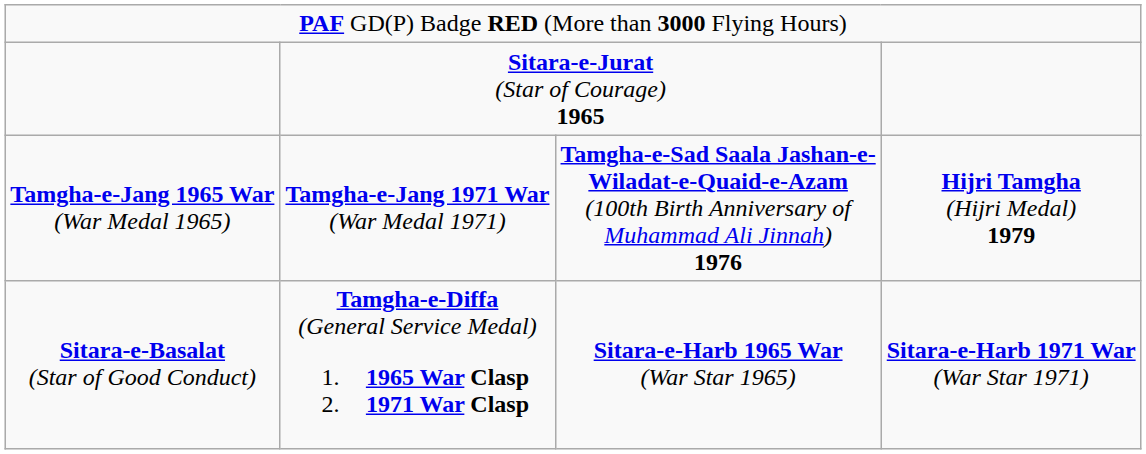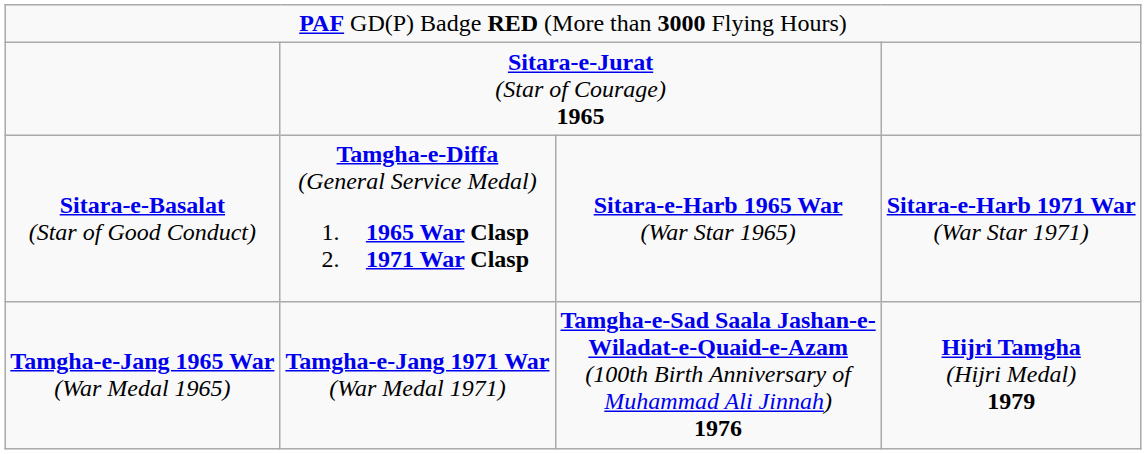rows swapped: (142, 364) <-> (142, 207)
